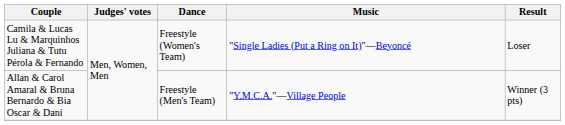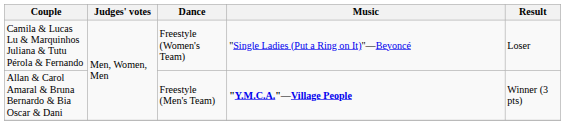(287, 95) normal -> (291, 95) bold
